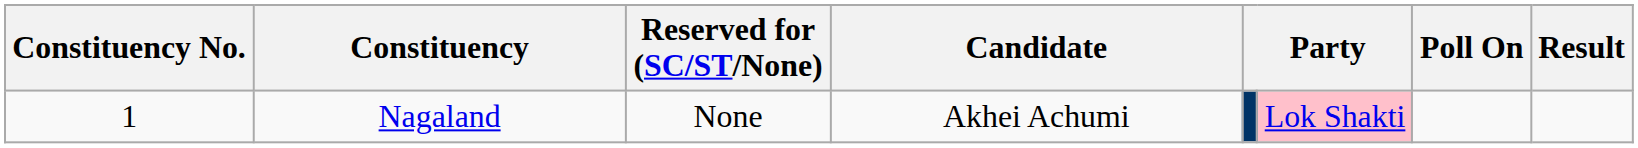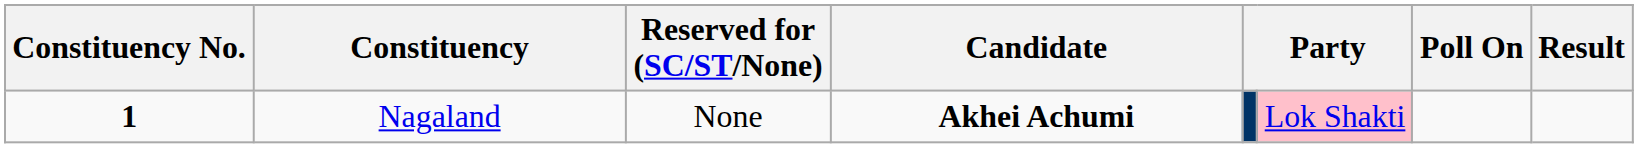(129, 116) normal -> (129, 116) bold
(1036, 116) normal -> (1036, 116) bold
